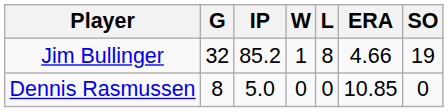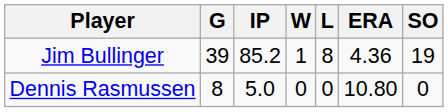(217, 55) 32 -> (217, 55) 39
(371, 55) 4.66 -> (371, 55) 4.36
(371, 89) 10.85 -> (371, 89) 10.80
